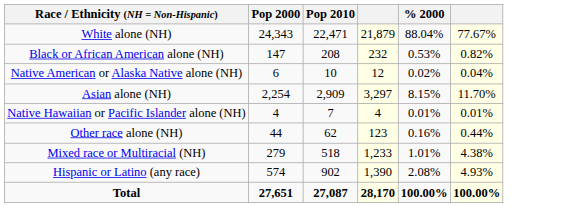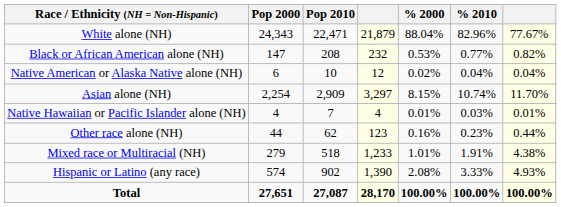+ column: (477, 14)
